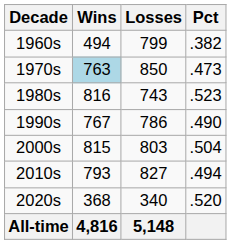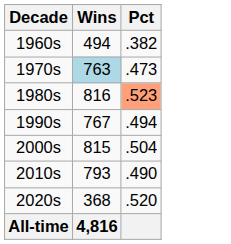- column: (154, 17)
(206, 95) no background -> (141, 95) lightsalmon background
(206, 122) .490 -> (141, 122) .494
(206, 174) .494 -> (141, 174) .490
